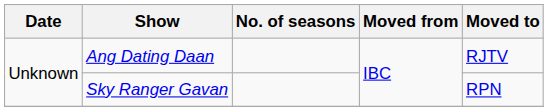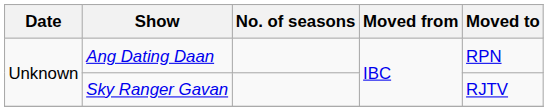(487, 56) RJTV -> (484, 56) RPN
(484, 90) RPN -> (487, 90) RJTV
